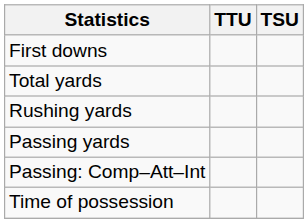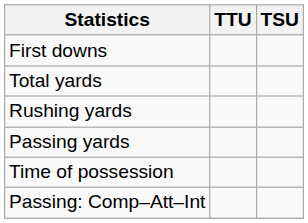rows swapped: (107, 172) <-> (91, 202)
